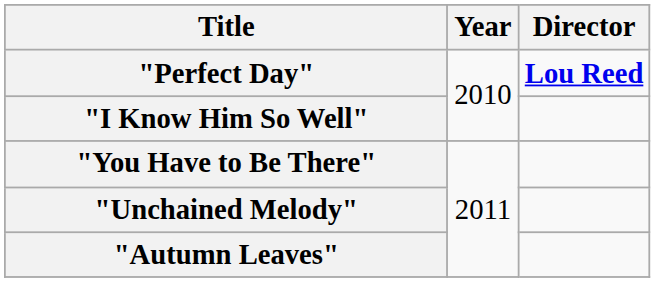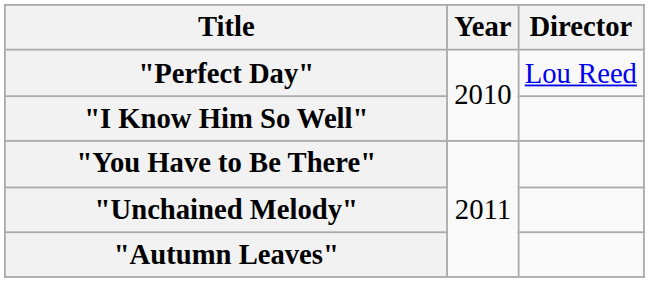(584, 72) bold -> (581, 72) normal
